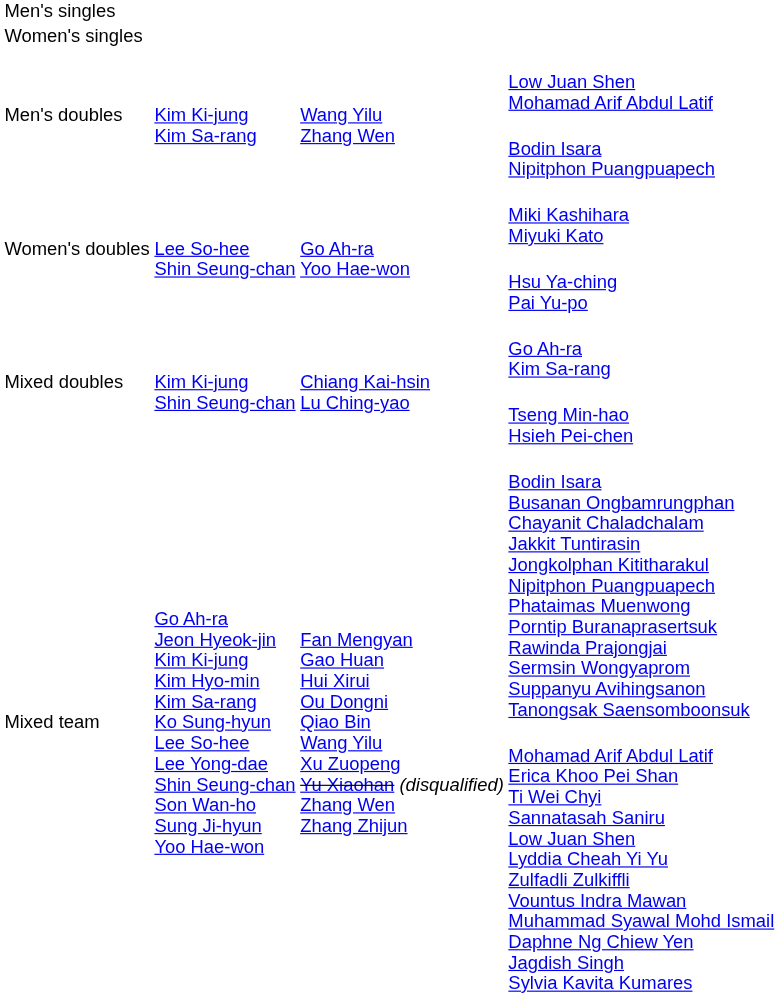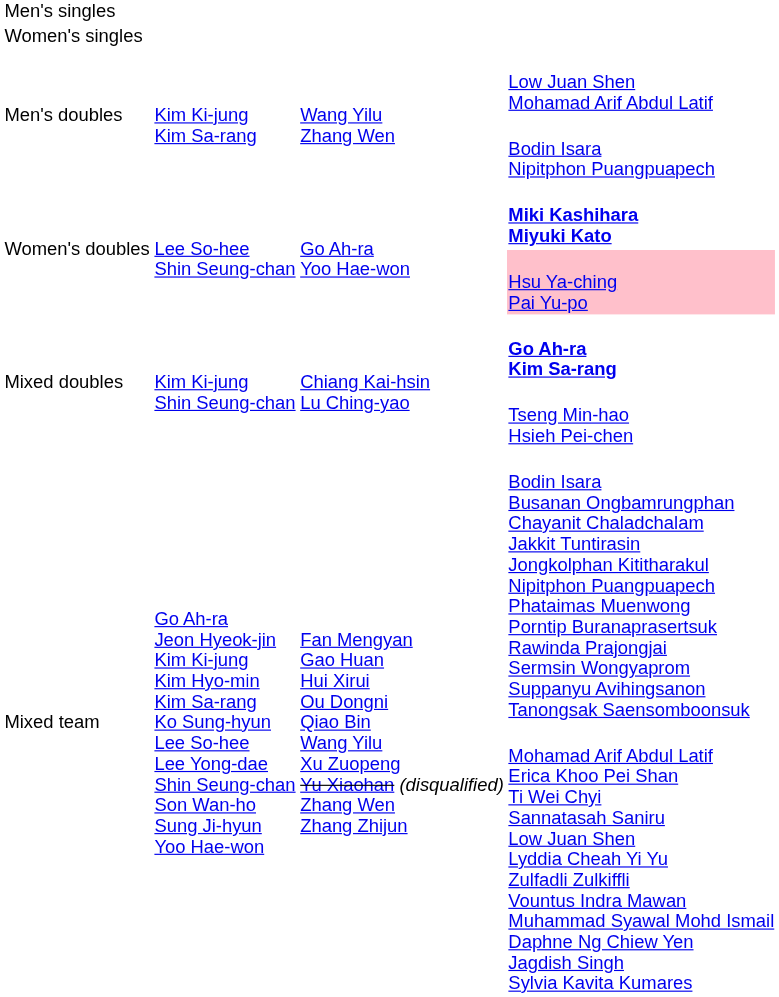(569, 225) normal -> (573, 225) bold
(563, 292) no background -> (563, 292) pink background
(559, 359) normal -> (563, 359) bold
